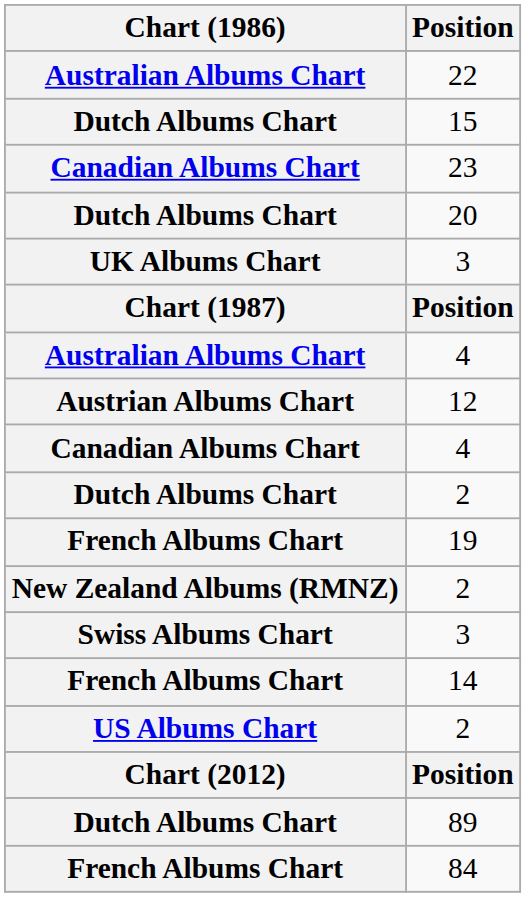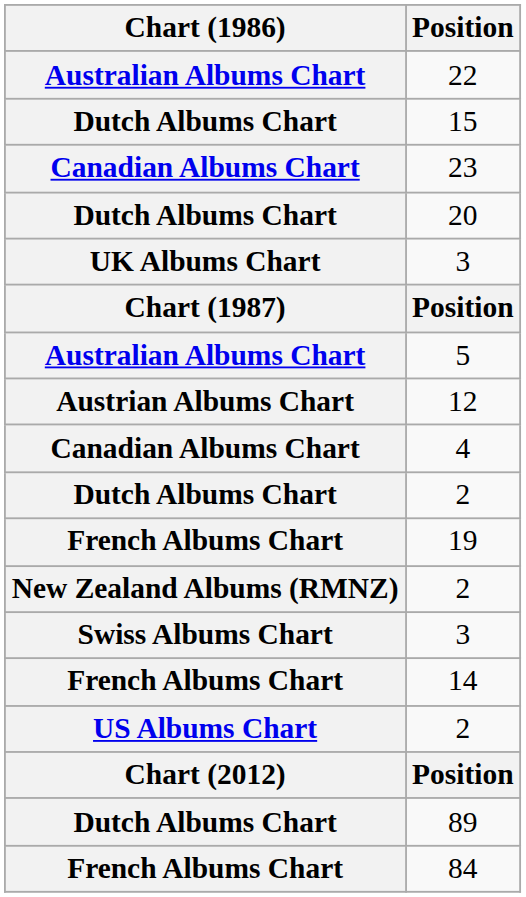(463, 354) 4 -> (463, 354) 5
